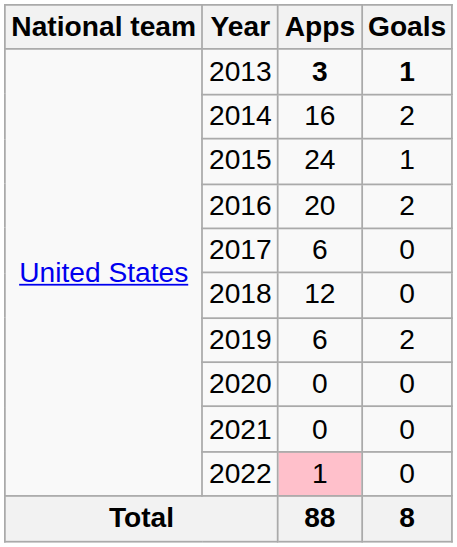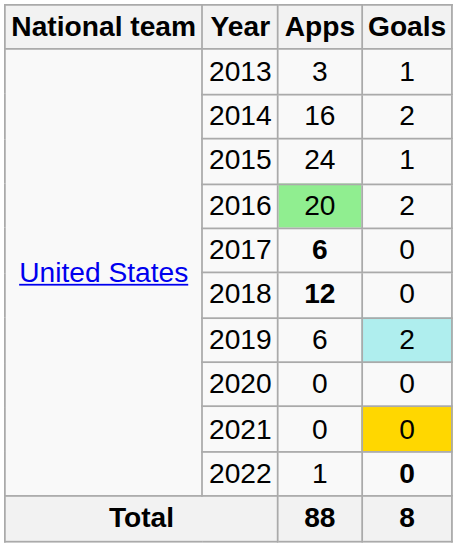(320, 71) bold -> (320, 71) normal
(407, 71) bold -> (407, 71) normal
(320, 205) no background -> (320, 205) lightgreen background
(320, 250) normal -> (320, 250) bold
(320, 294) normal -> (320, 294) bold
(407, 339) no background -> (407, 339) paleturquoise background
(407, 428) no background -> (407, 428) gold background
(320, 473) pink background -> (320, 473) no background
(407, 473) normal -> (407, 473) bold
